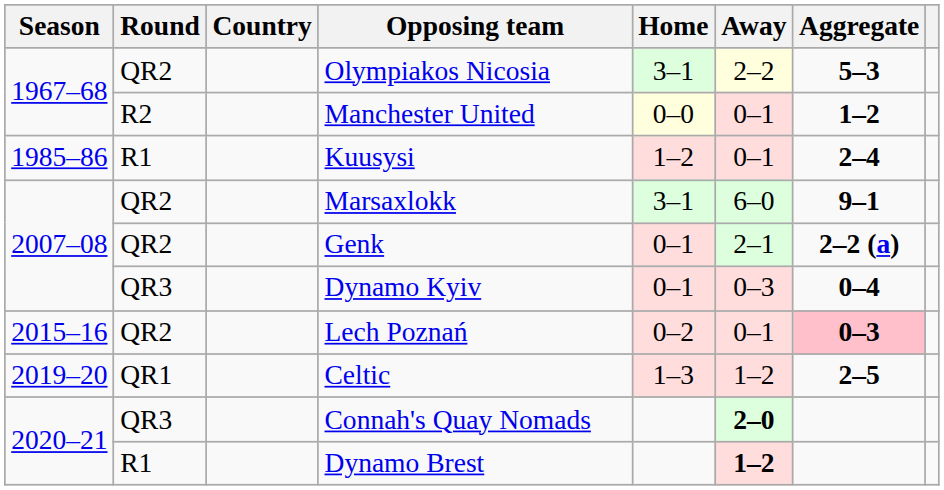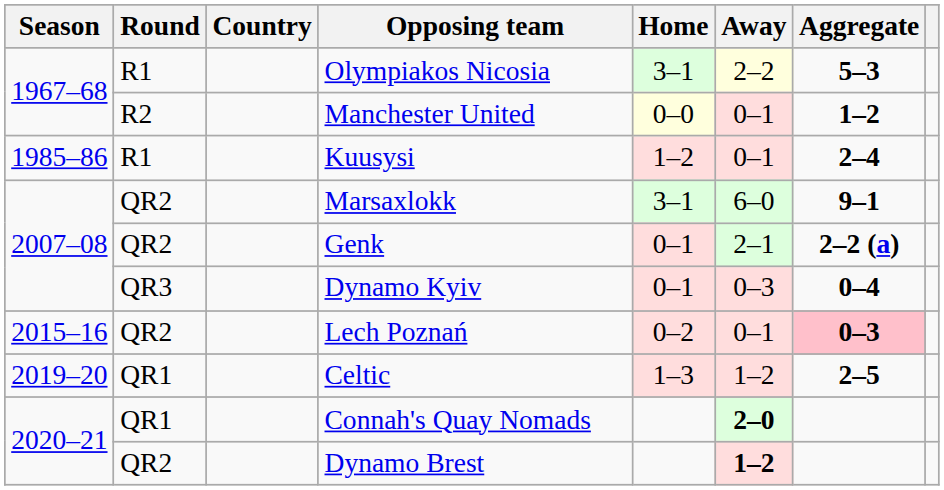(146, 69) QR2 -> (136, 69) R1
(146, 419) QR3 -> (146, 419) QR1
(136, 462) R1 -> (146, 462) QR2
